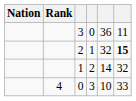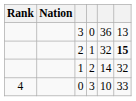columns swapped: (59, 13) <-> (24, 13)
(123, 31) 11 -> (123, 31) 13
